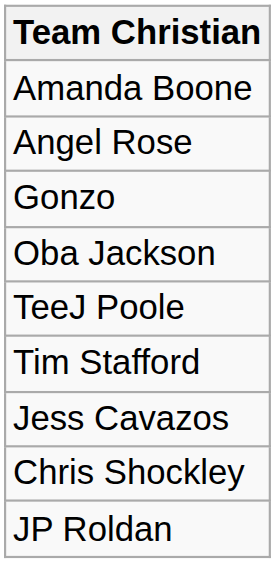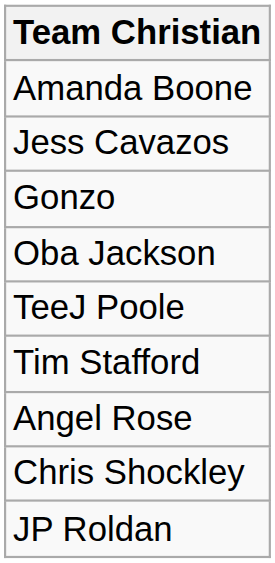(103, 142) Angel Rose -> (121, 142) Jess Cavazos
(121, 418) Jess Cavazos -> (103, 418) Angel Rose
